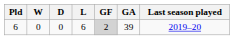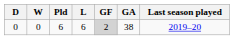columns swapped: (16, 12) <-> (61, 12)
(129, 27) 39 -> (129, 27) 38
